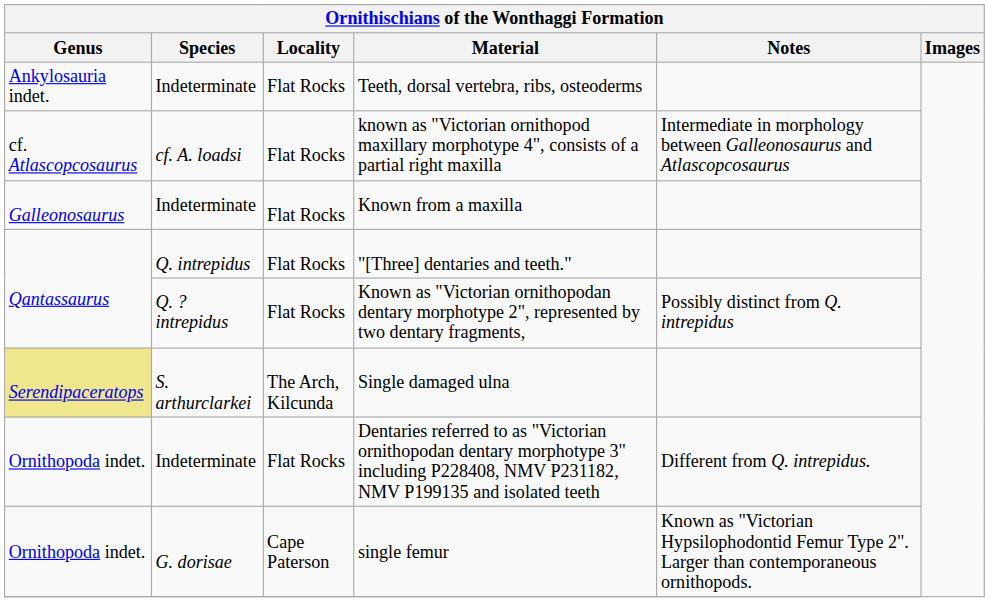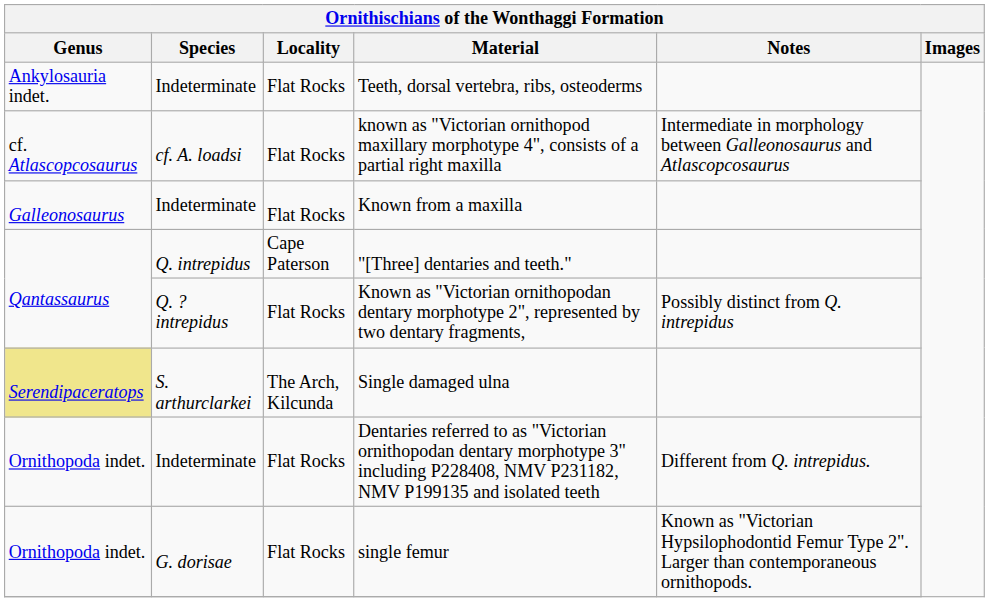(306, 263) Flat Rocks -> (298, 253) Cape Paterson
(298, 551) Cape Paterson -> (306, 551) Flat Rocks
